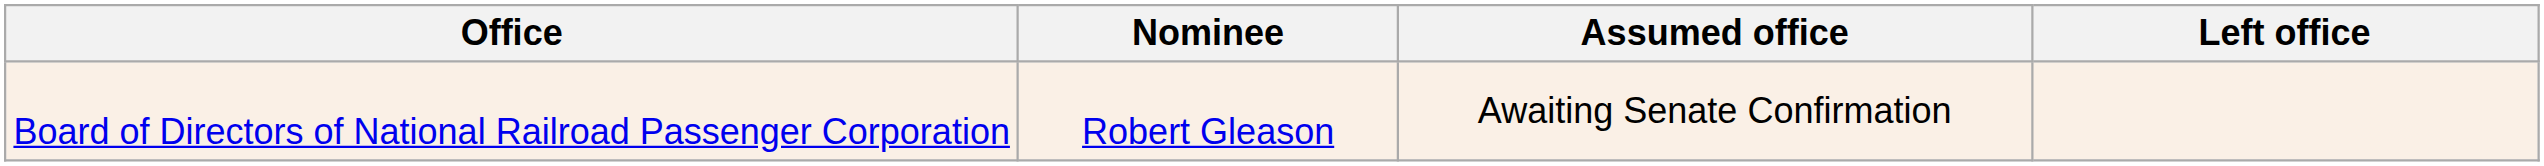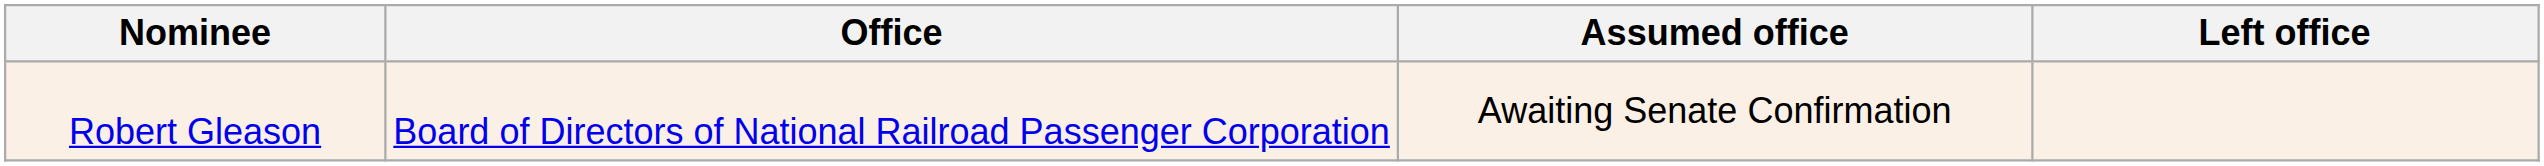columns swapped: (512, 33) <-> (1208, 33)
